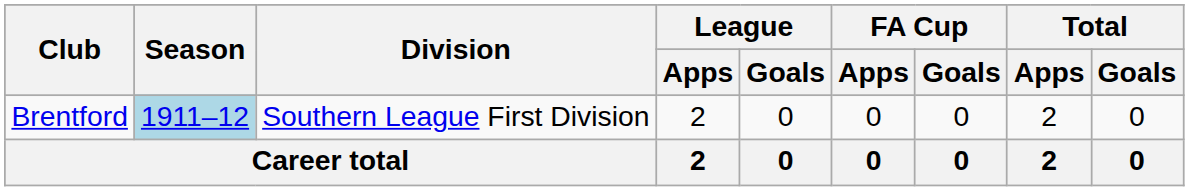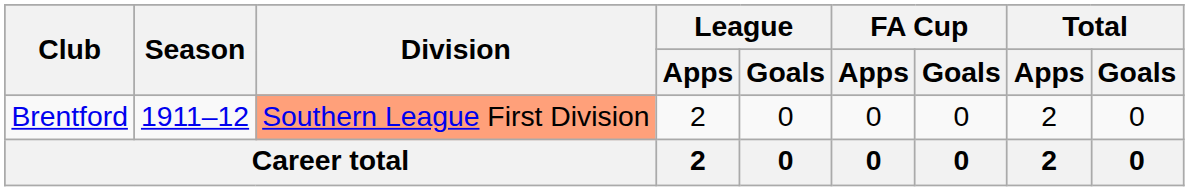(195, 116) lightblue background -> (195, 116) no background
(456, 116) no background -> (456, 116) lightsalmon background
